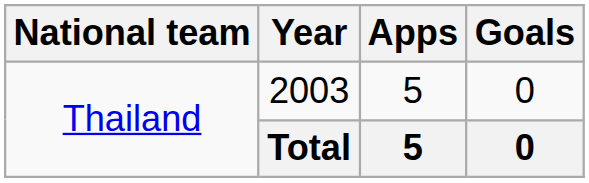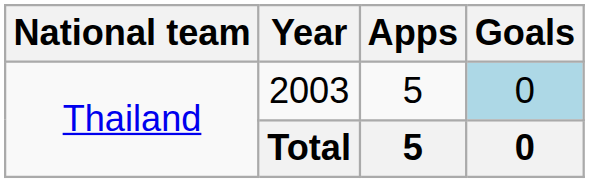(525, 90) no background -> (525, 90) lightblue background
